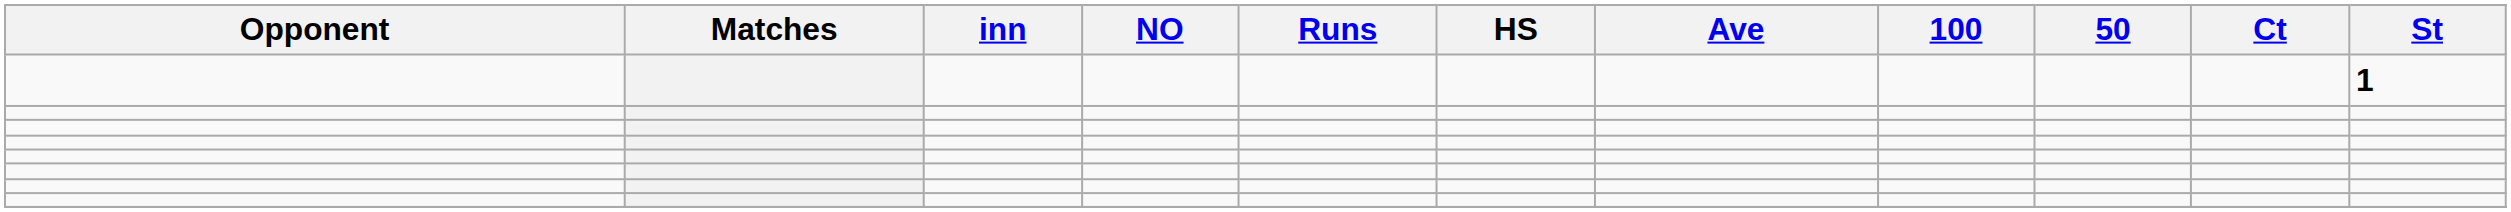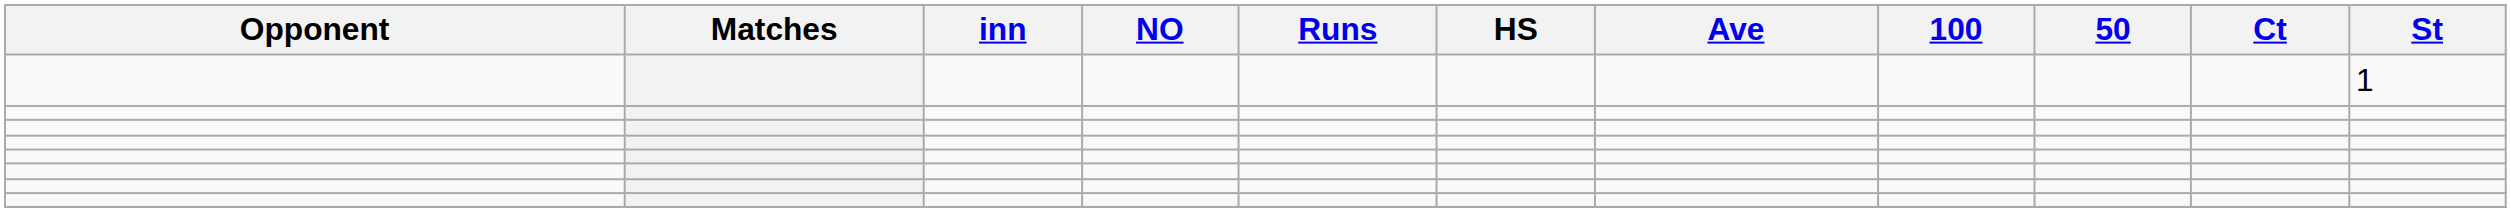(2365, 79) bold -> (2365, 79) normal
